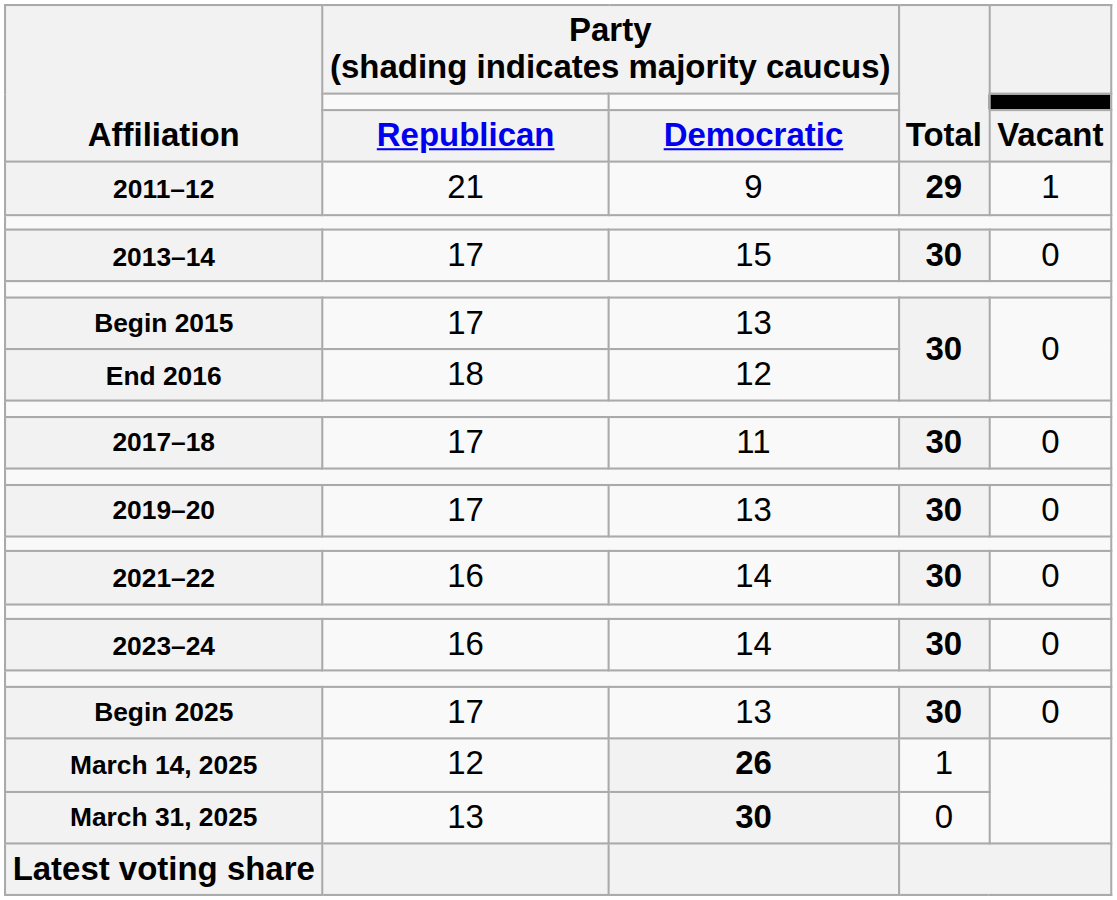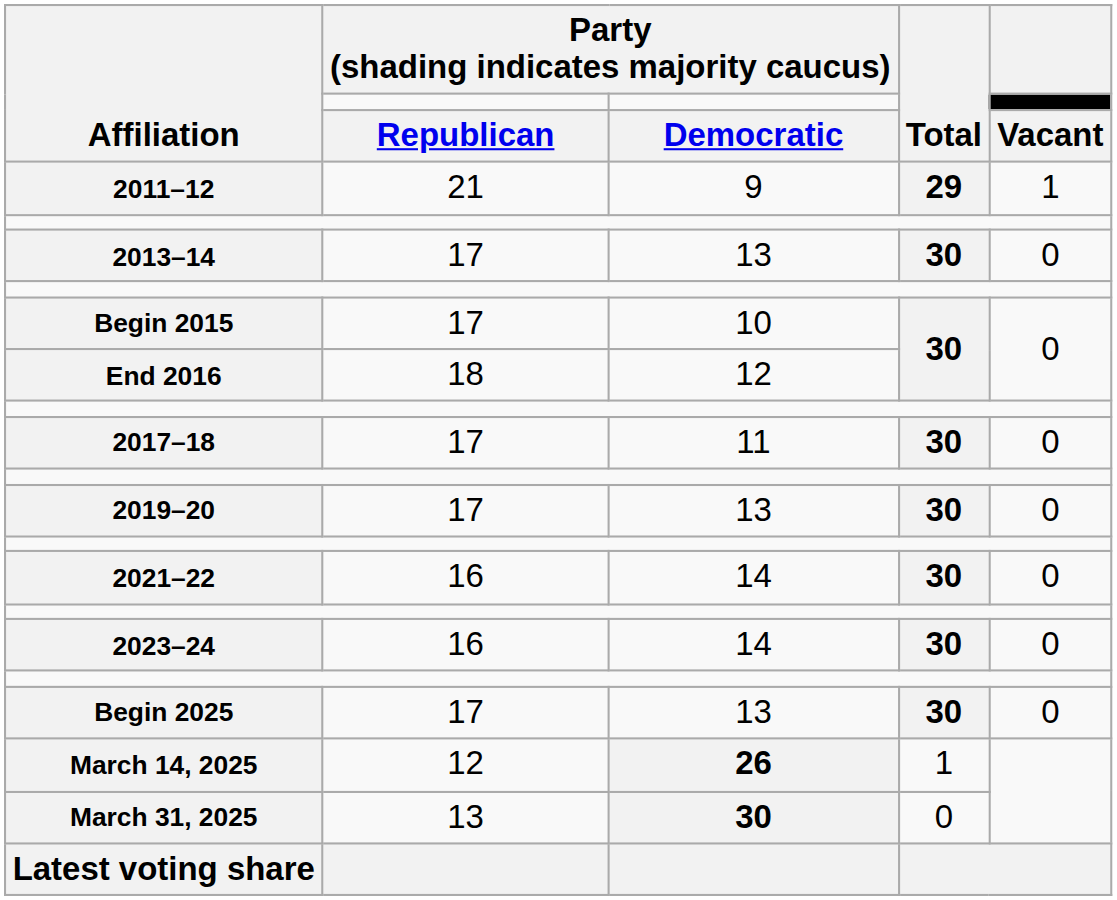(753, 254) 15 -> (753, 254) 13
(753, 322) 13 -> (753, 322) 10
